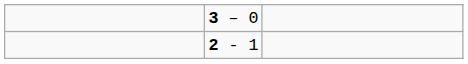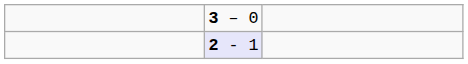(233, 45) no background -> (233, 45) lavender background
